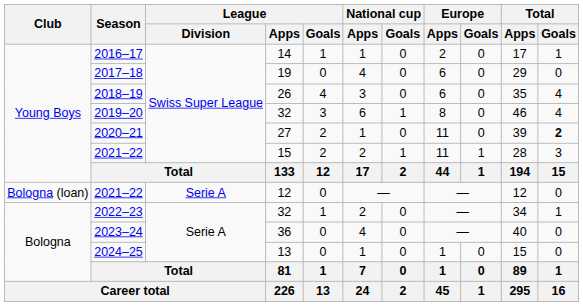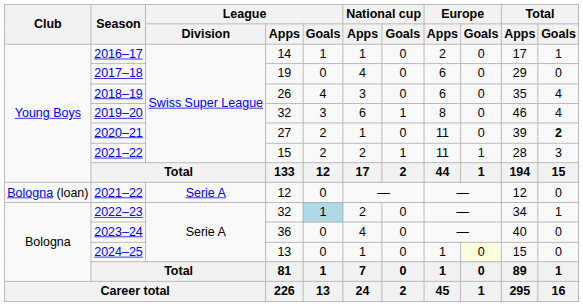(323, 212) no background -> (323, 212) lightblue background
(481, 251) no background -> (481, 251) lightyellow background
